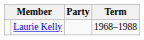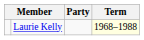(115, 27) no background -> (115, 27) lightyellow background
